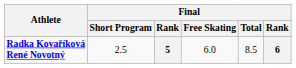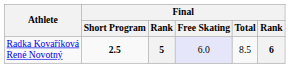(46, 50) bold -> (43, 50) normal
(121, 50) normal -> (115, 50) bold
(210, 50) no background -> (204, 50) lavender background
